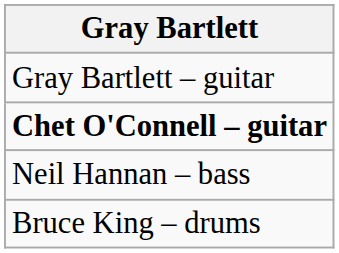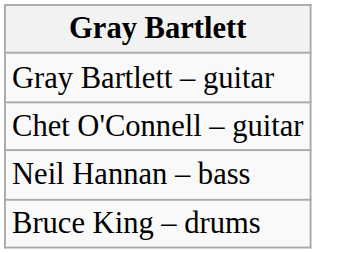(169, 125) bold -> (158, 125) normal
